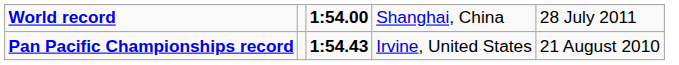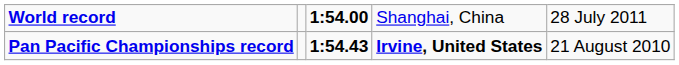(454, 45) normal -> (459, 45) bold
